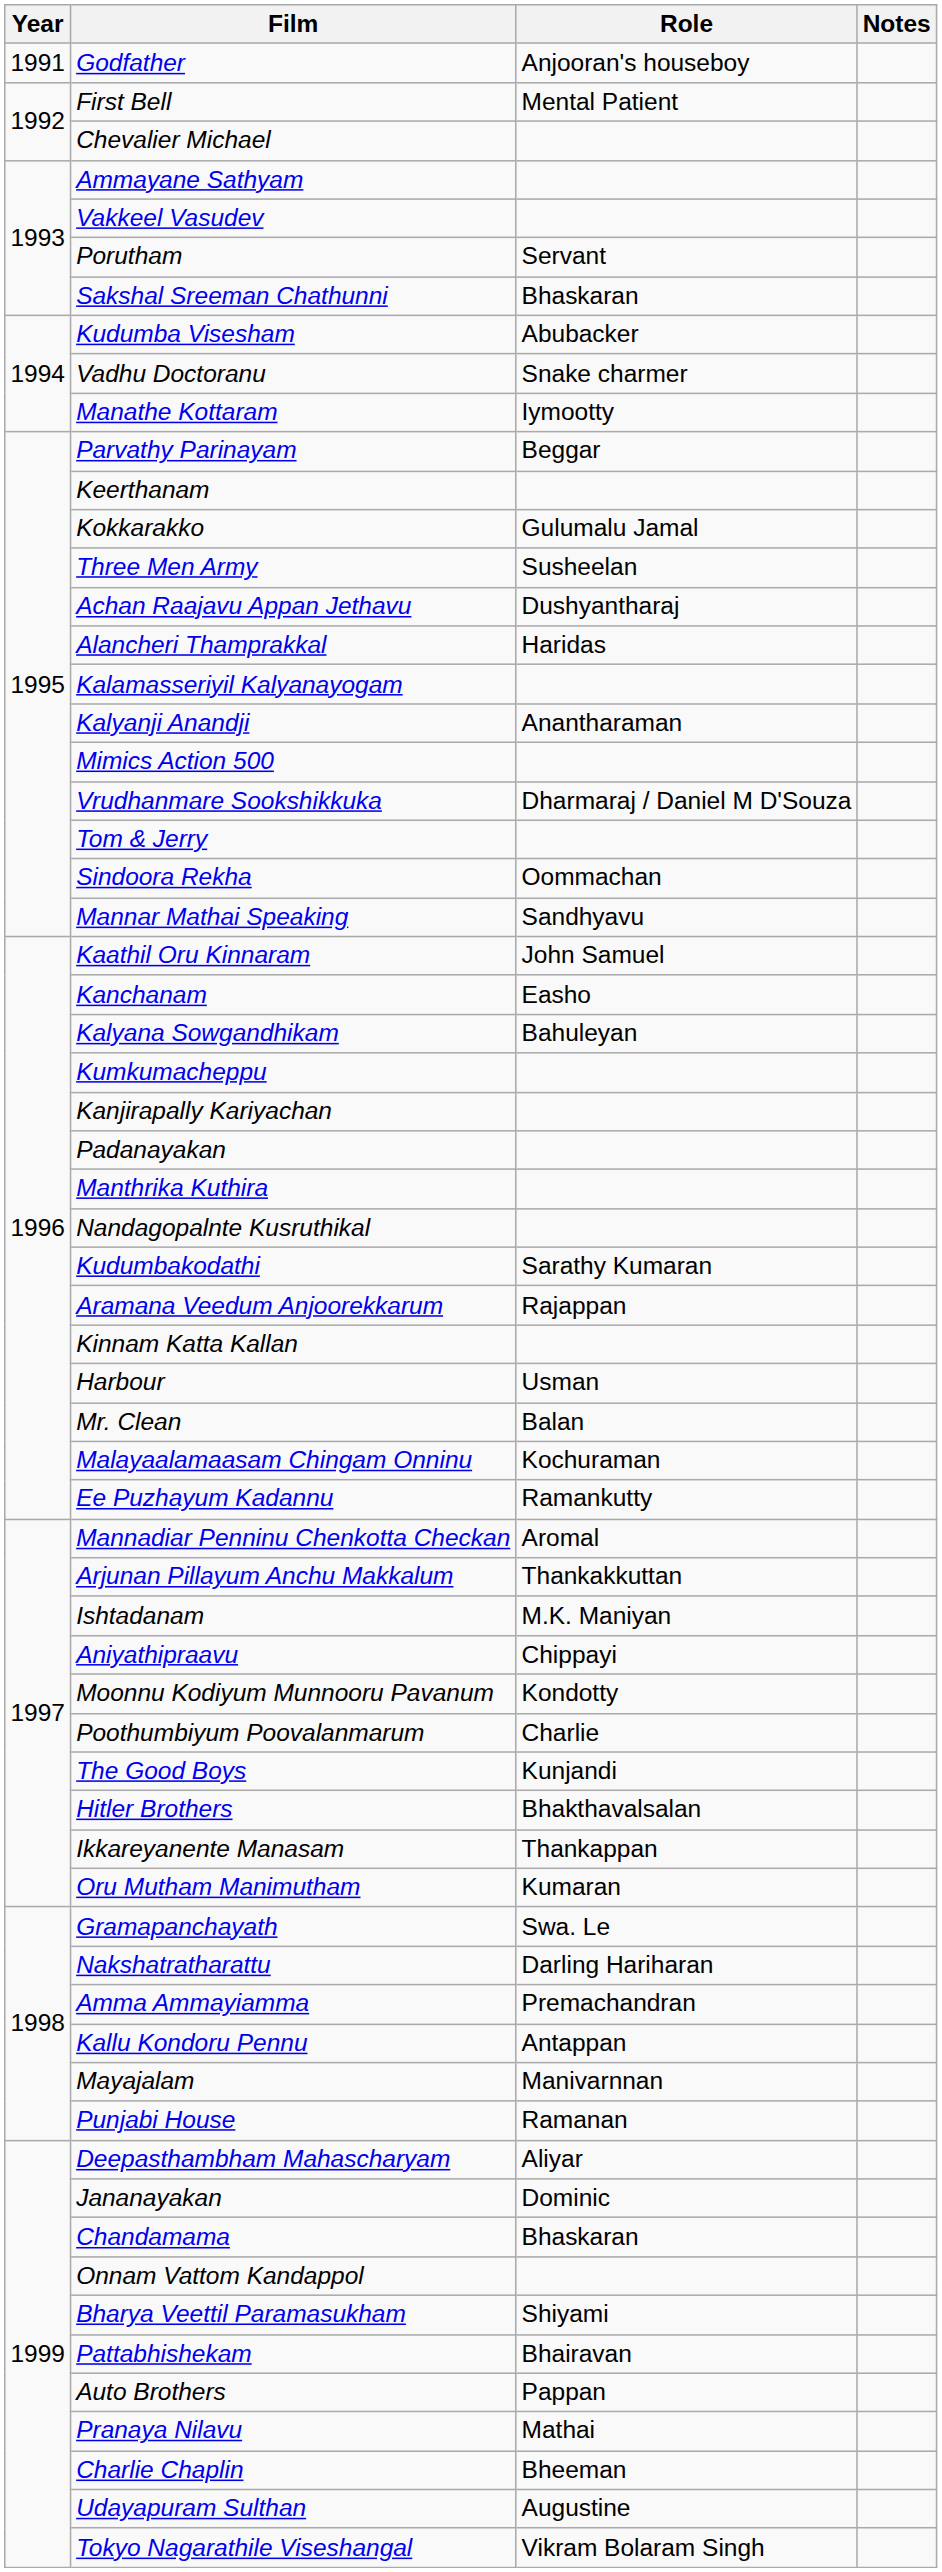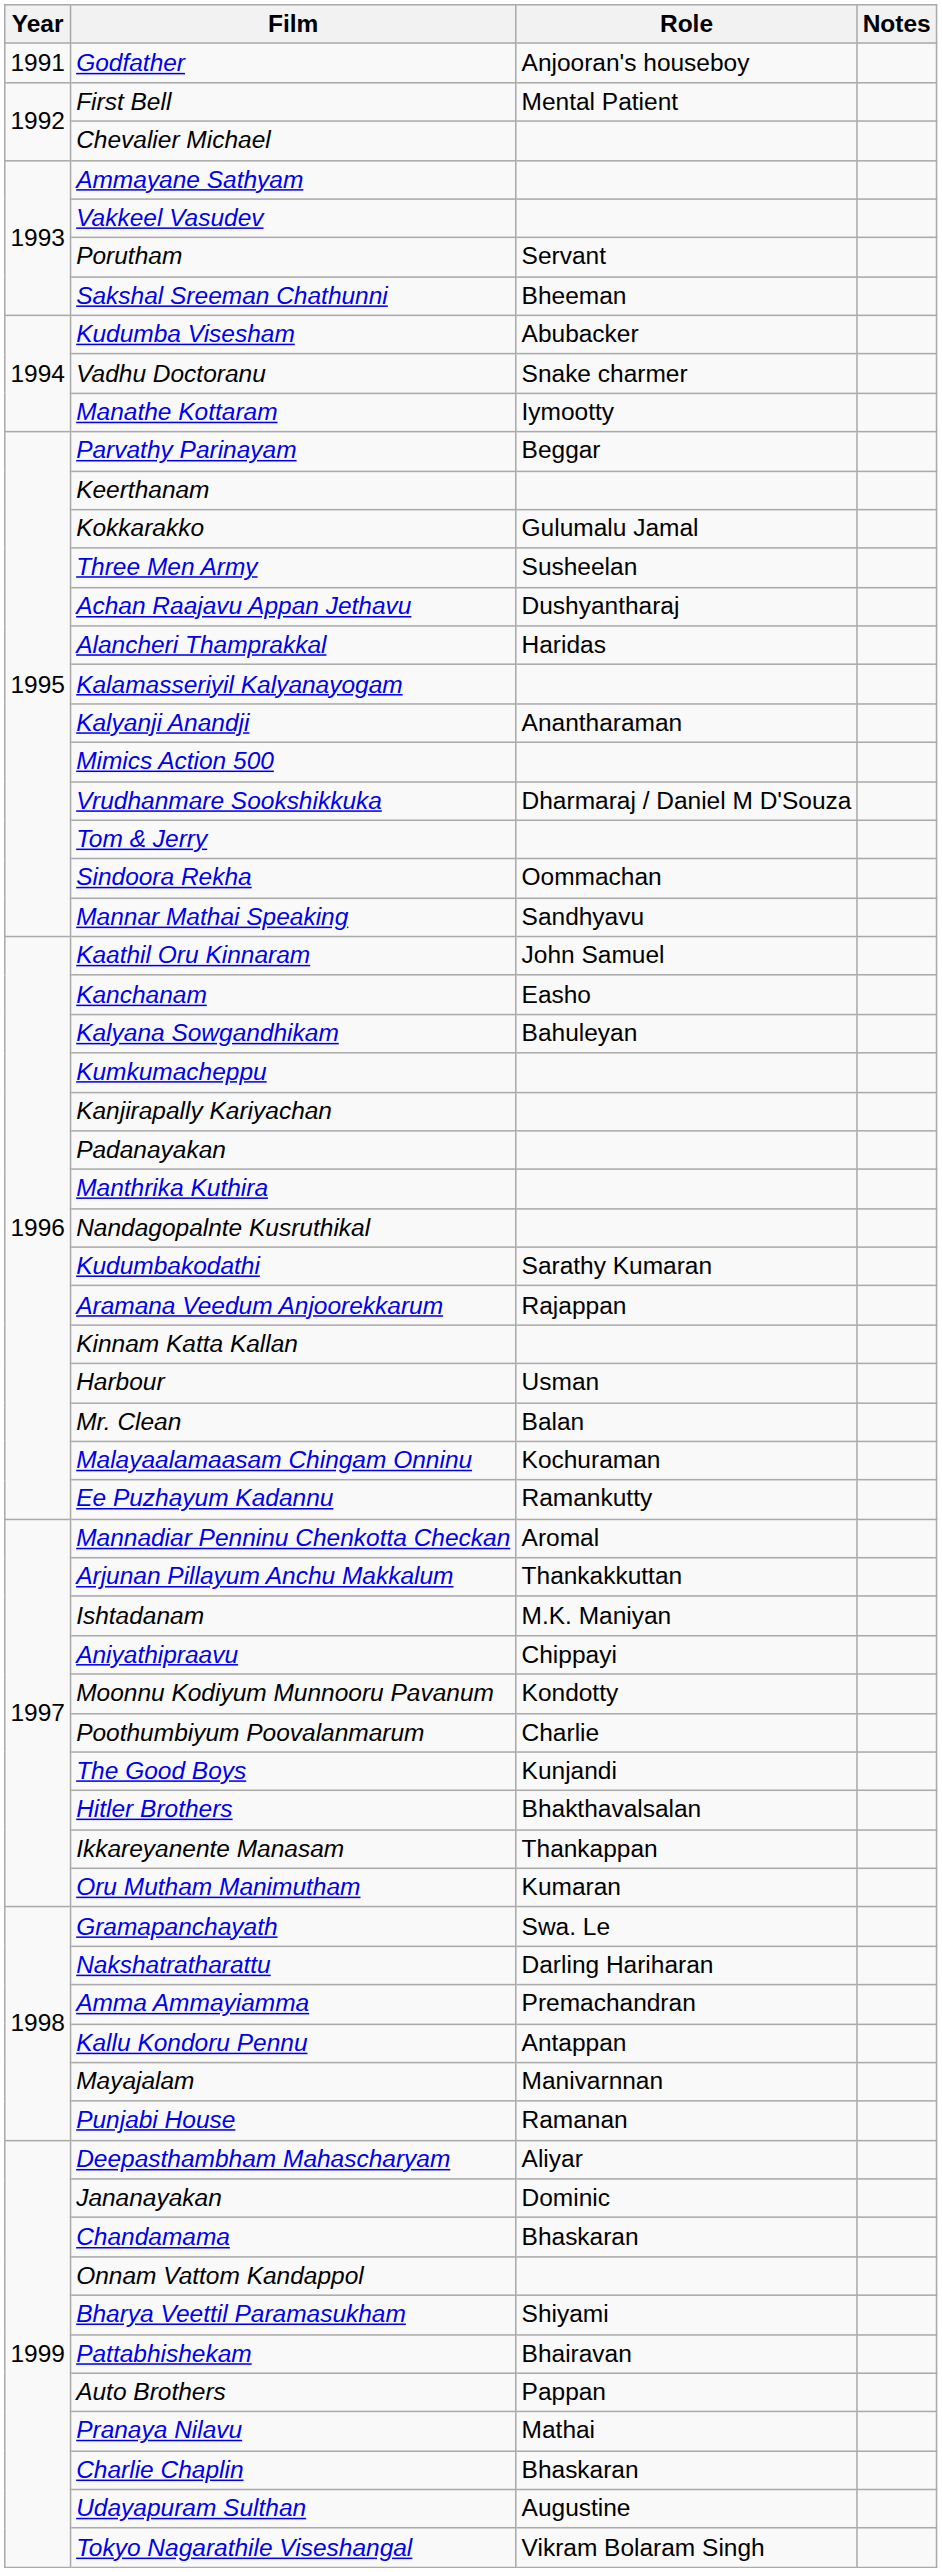(580, 295) Bhaskaran -> (574, 295) Bheeman
(574, 2469) Bheeman -> (580, 2469) Bhaskaran
